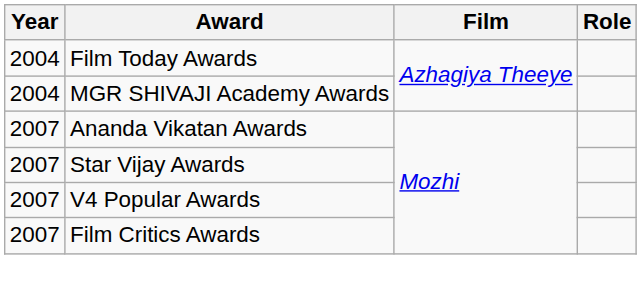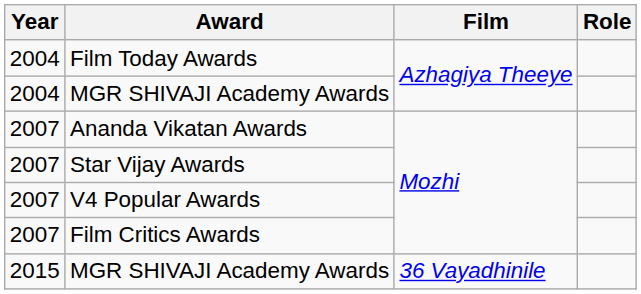+ row: (35, 270)
